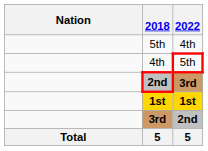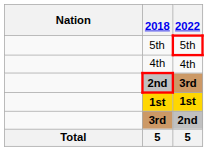(188, 44) 4th -> (188, 45) 5th
(188, 63) 5th -> (188, 65) 4th
